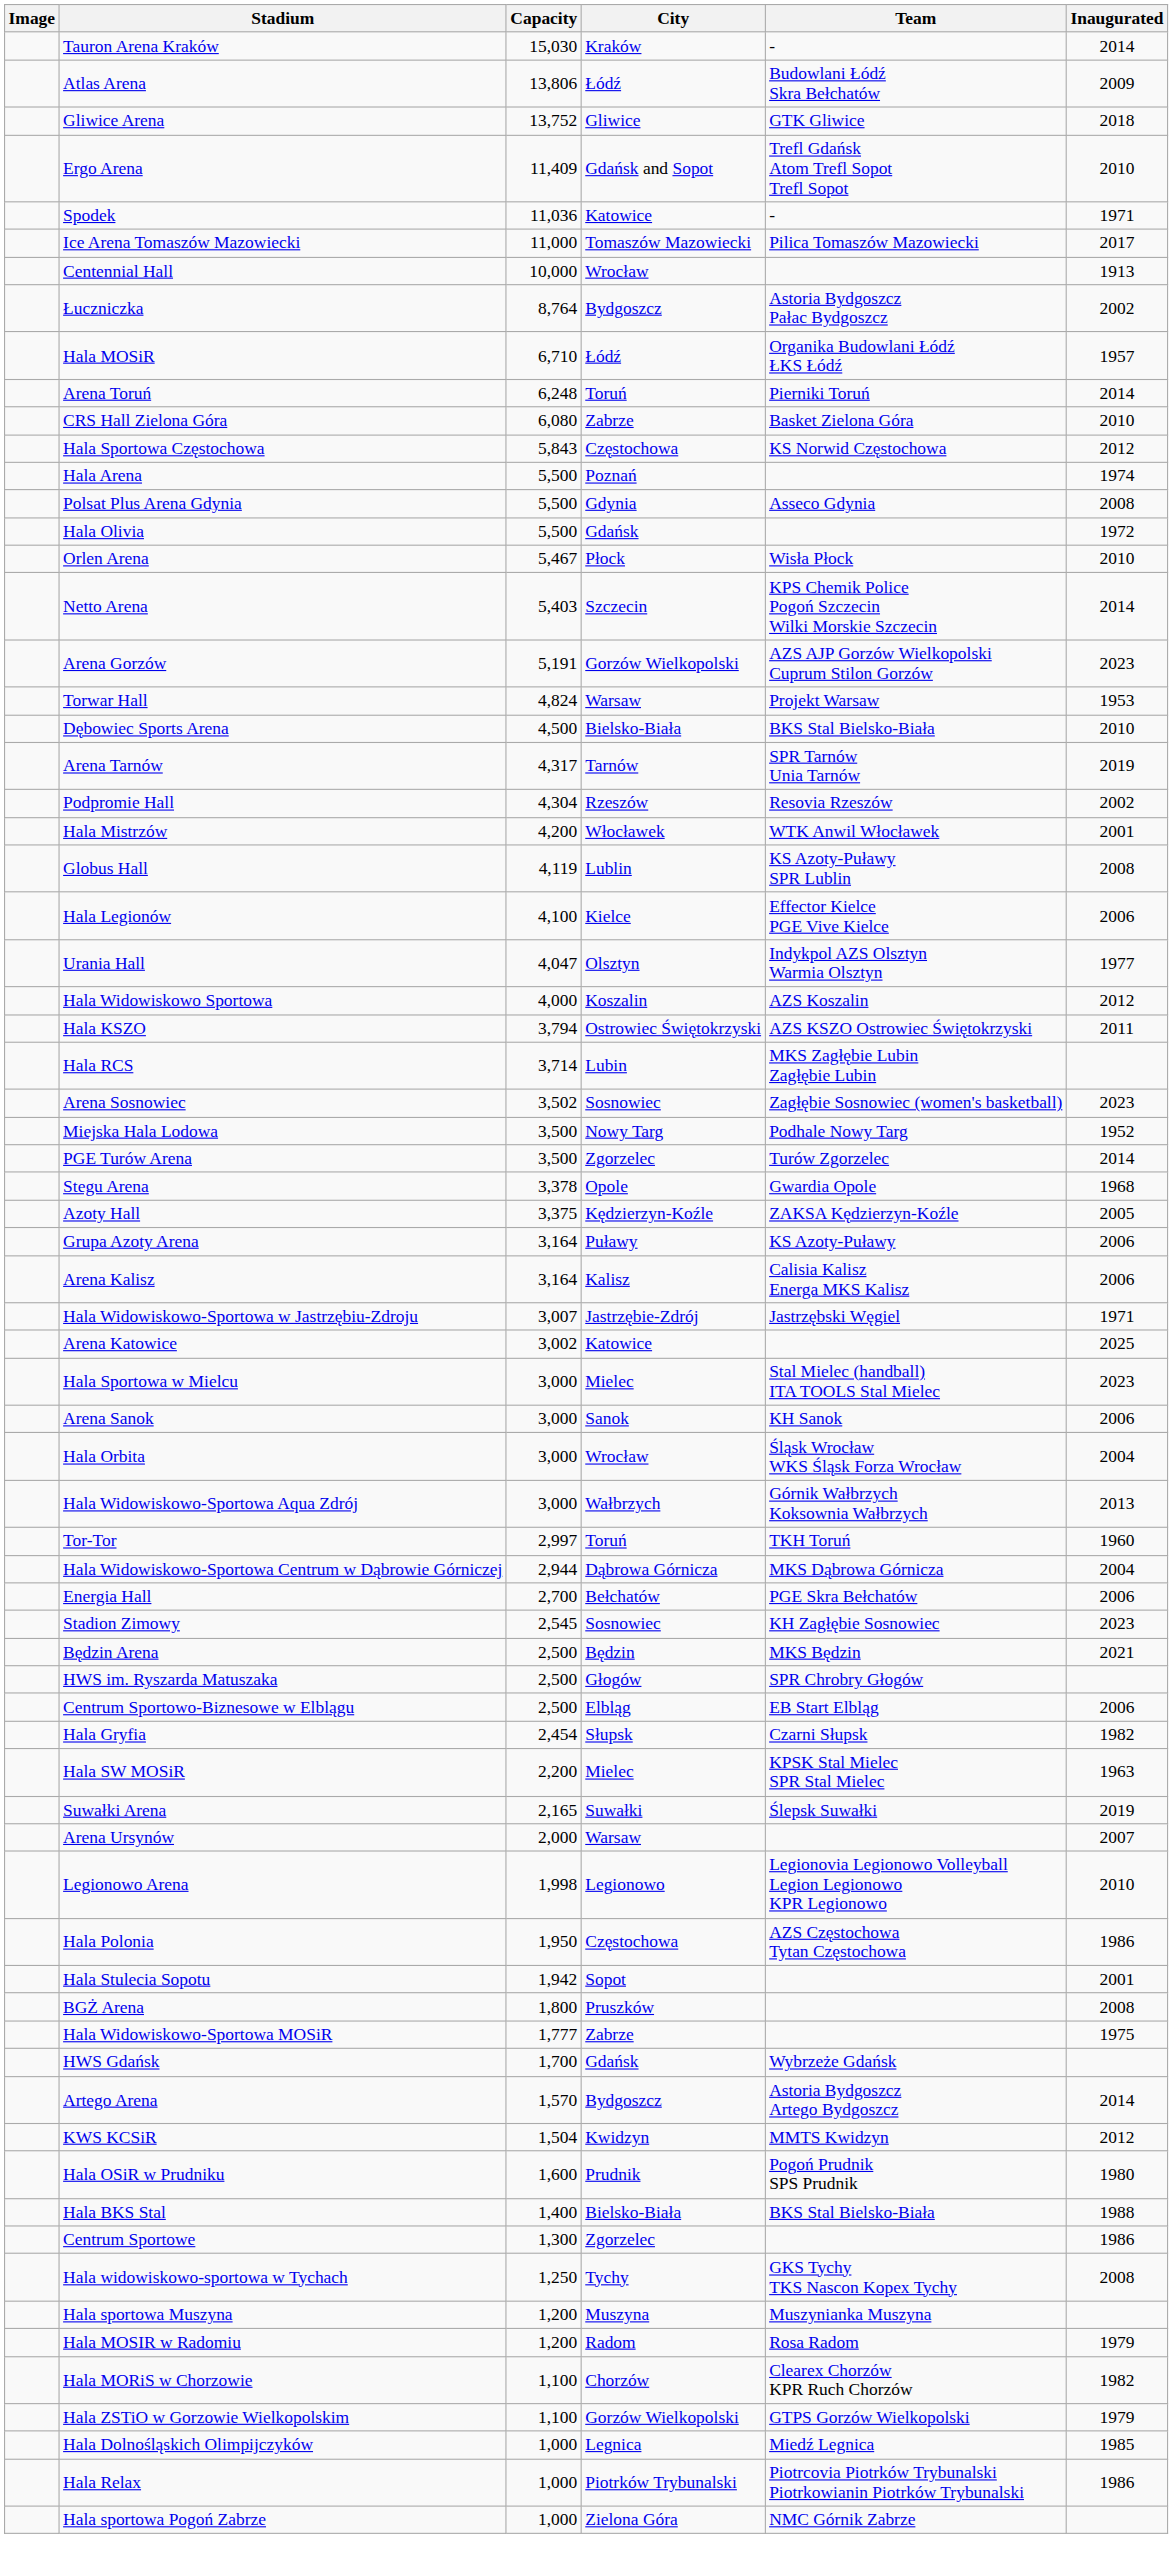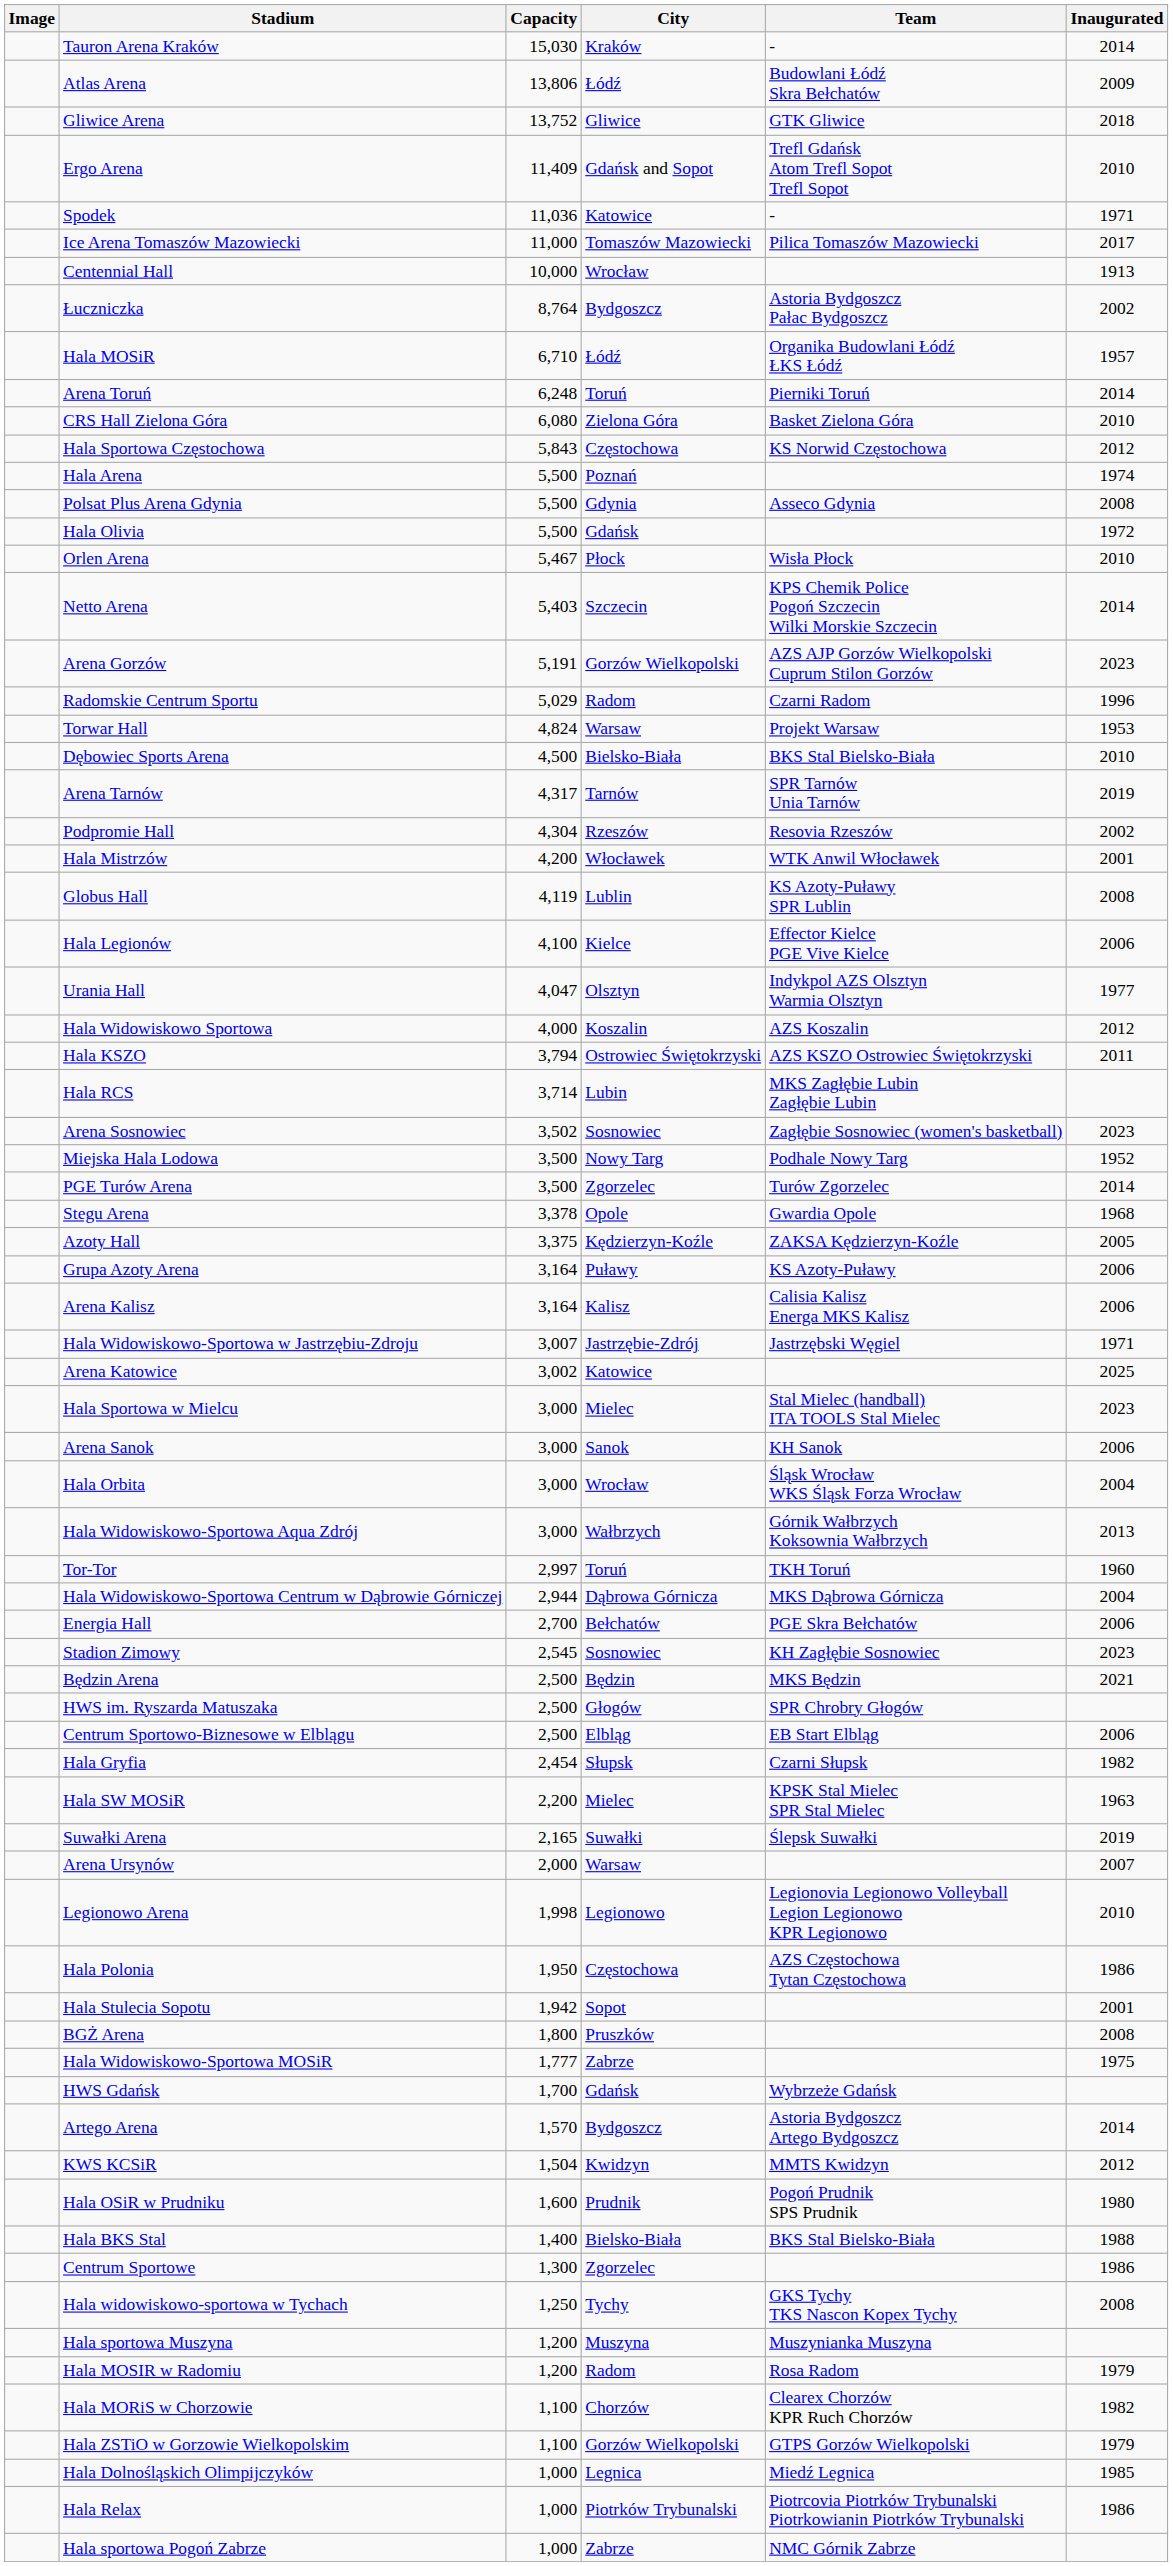(609, 420) Zabrze -> (632, 420) Zielona Góra
+ row: (160, 700)
(632, 2519) Zielona Góra -> (609, 2547) Zabrze
